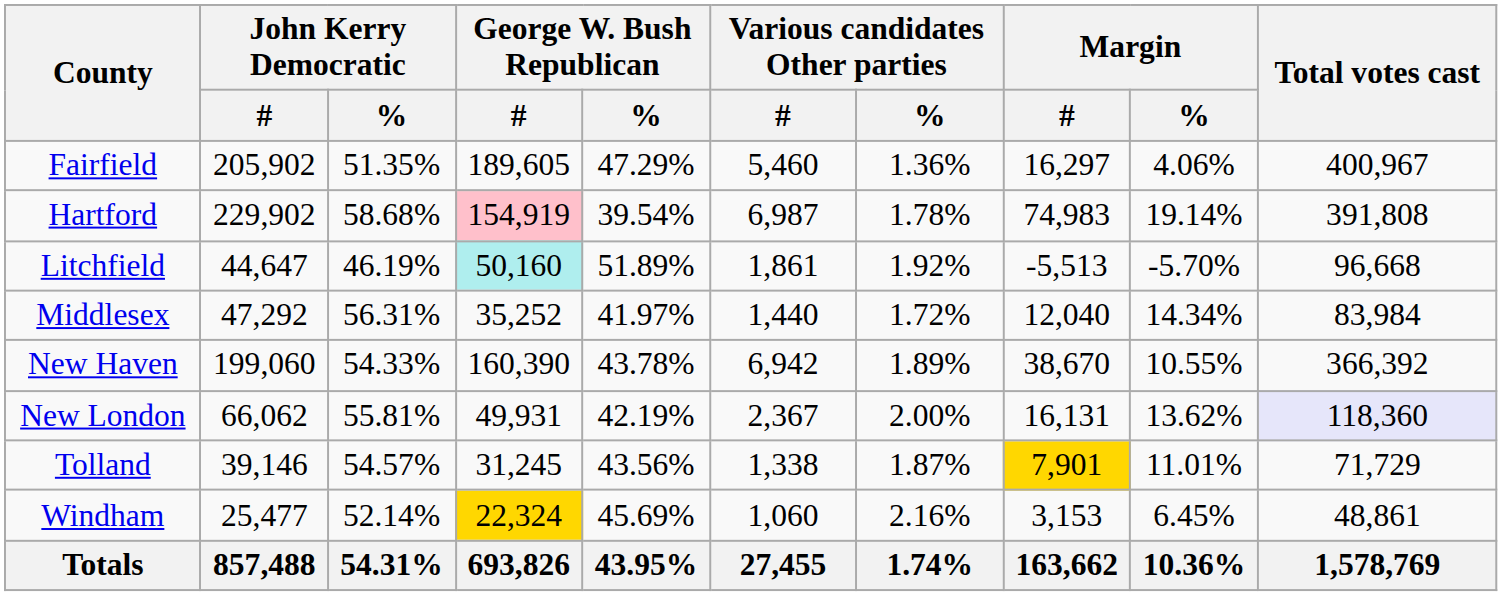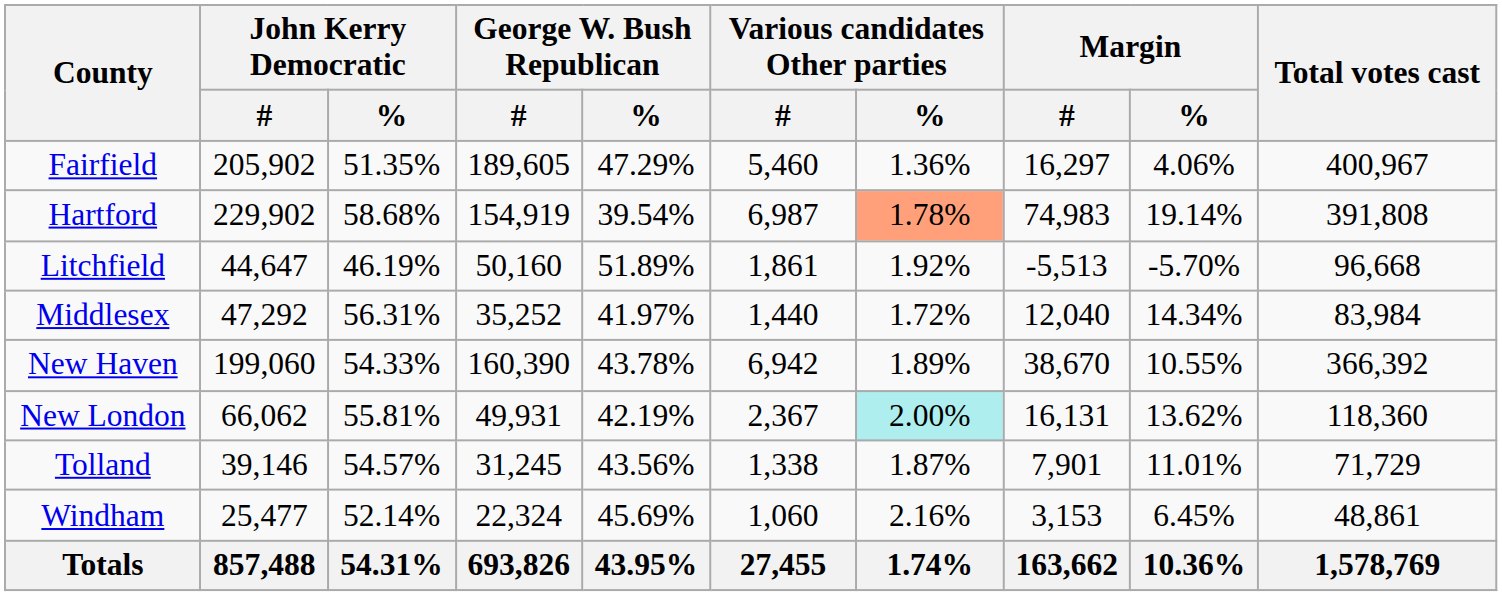(519, 214) pink background -> (519, 214) no background
(930, 214) no background -> (930, 214) lightsalmon background
(519, 264) paleturquoise background -> (519, 264) no background
(930, 414) no background -> (930, 414) paleturquoise background
(1377, 414) lavender background -> (1377, 414) no background
(1067, 464) gold background -> (1067, 464) no background
(519, 514) gold background -> (519, 514) no background
